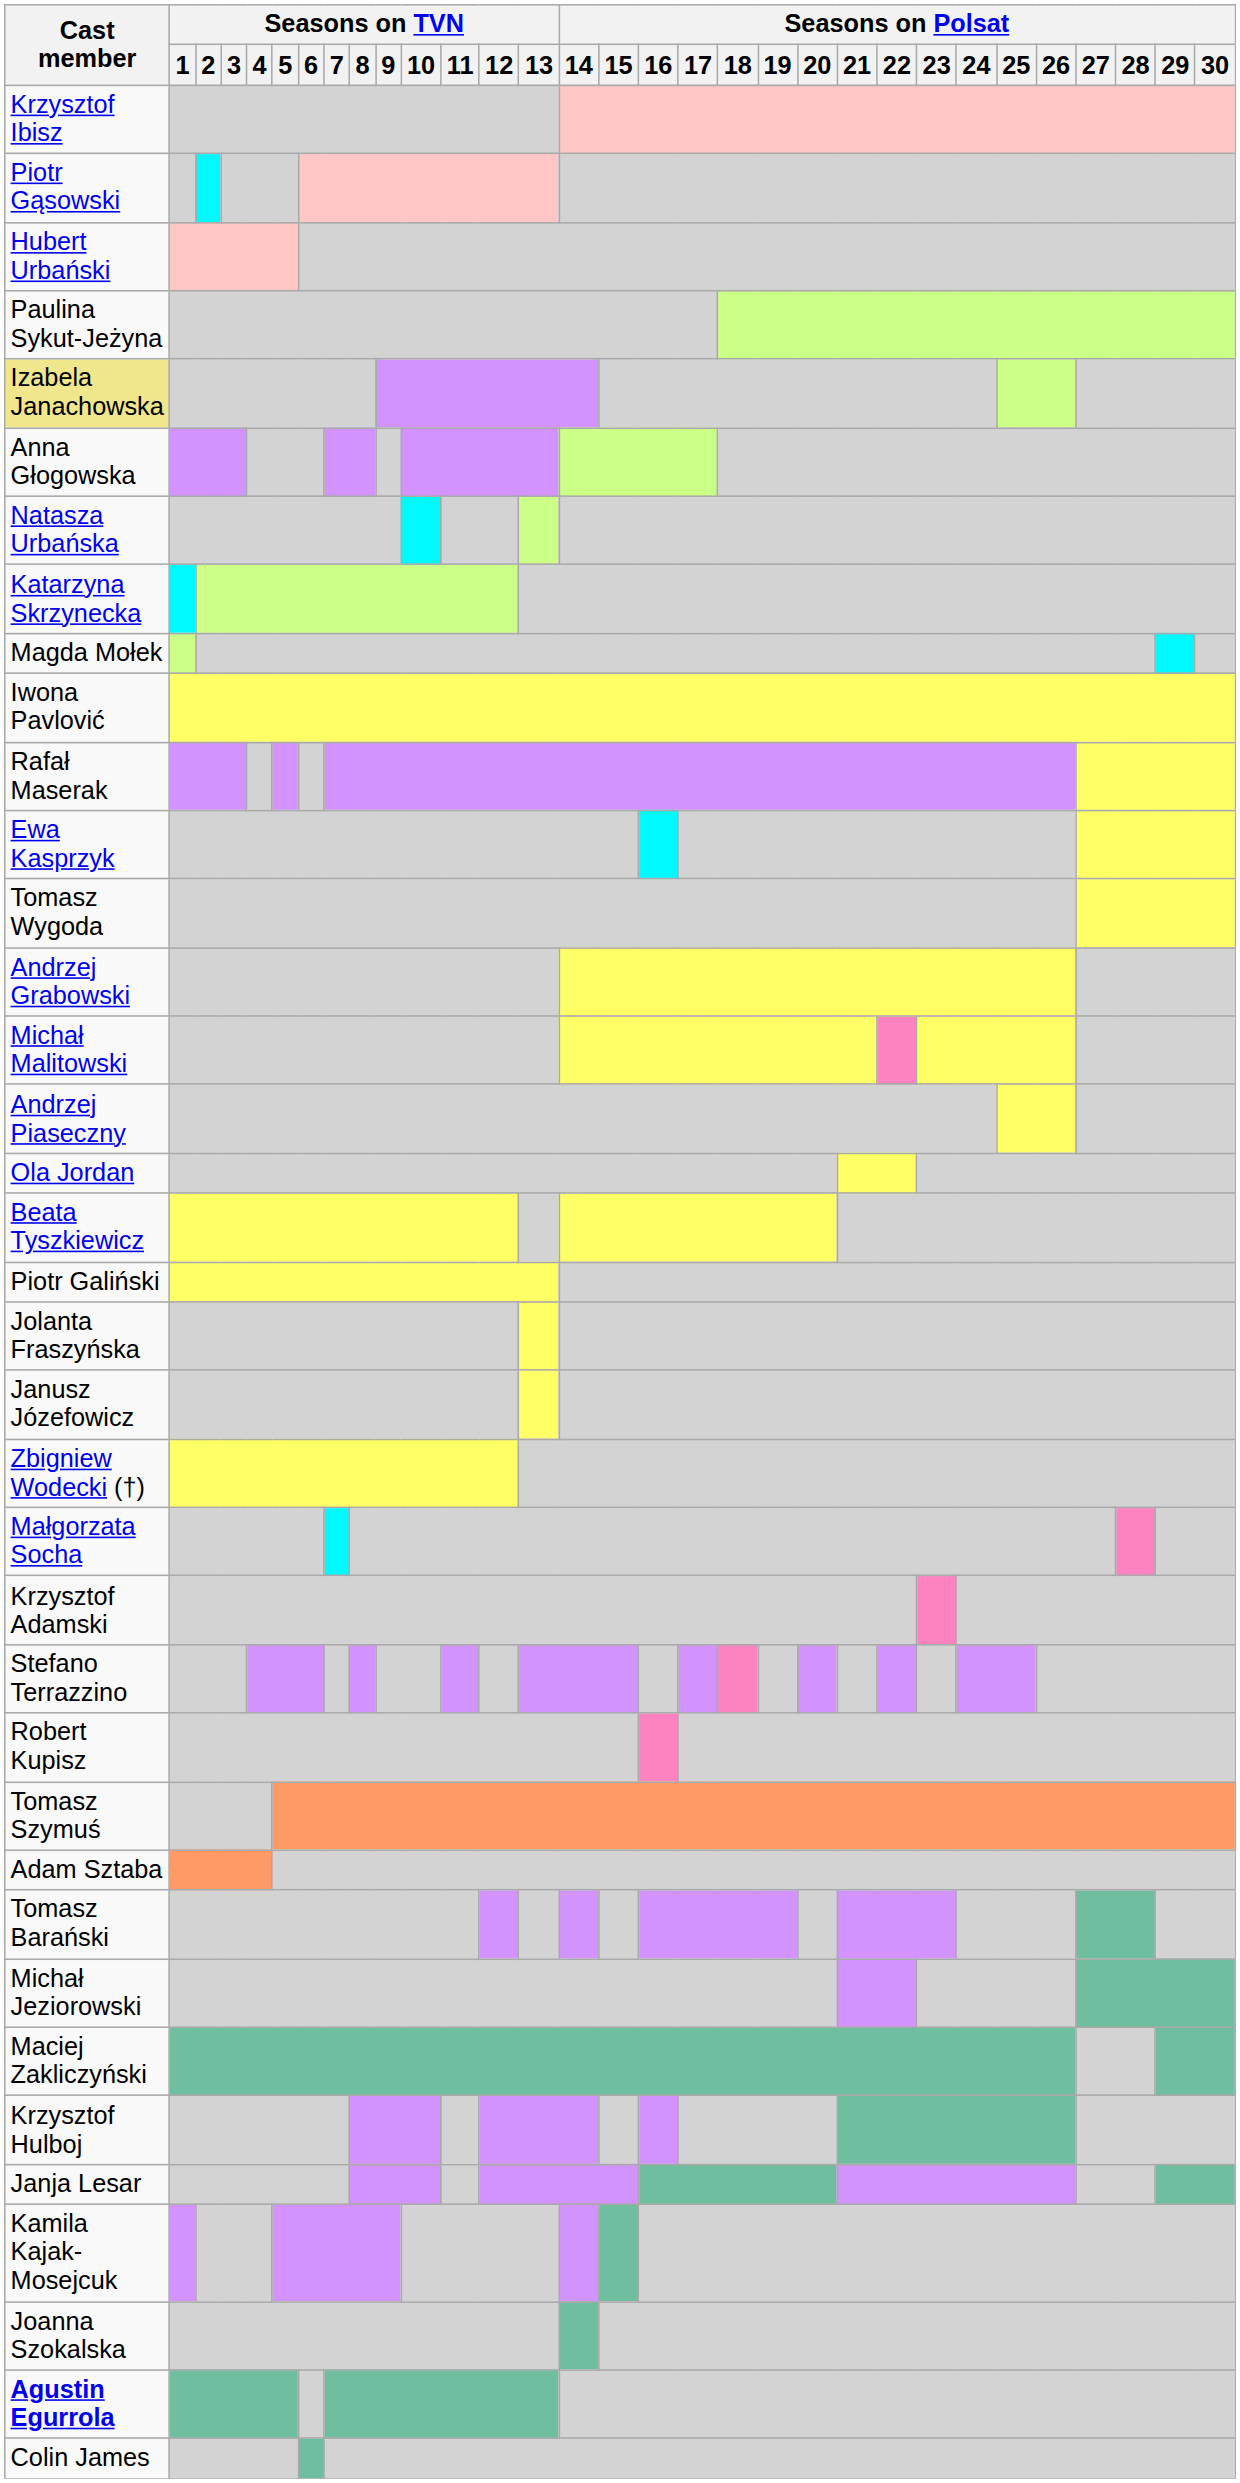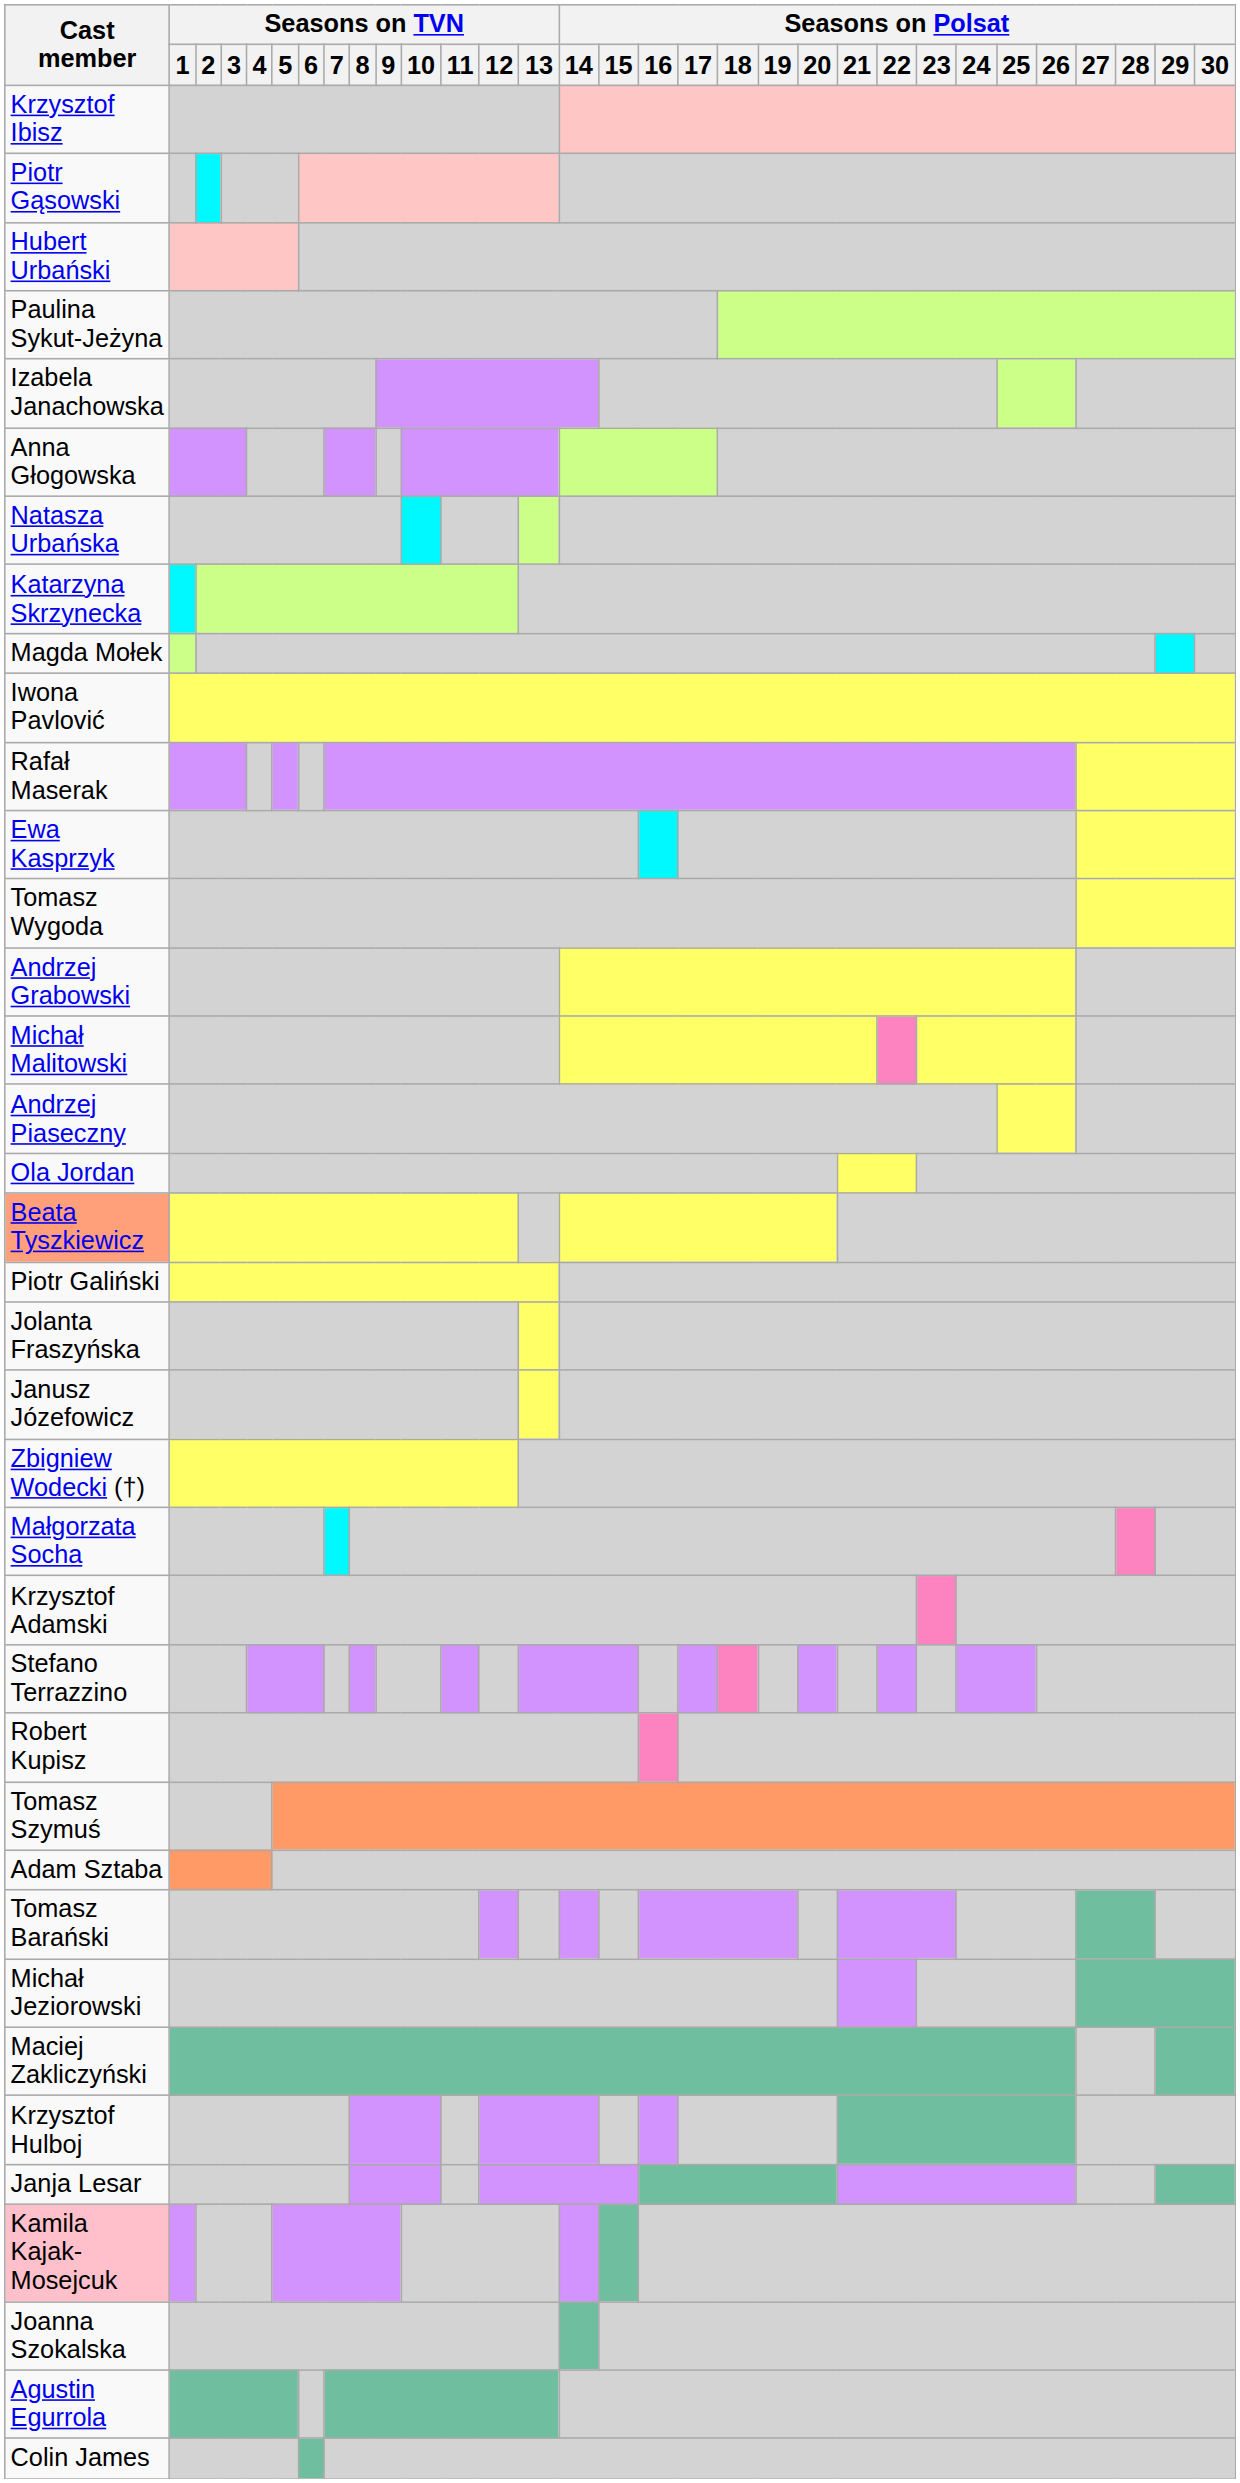(87, 393) khaki background -> (87, 393) no background
(77, 1227) no background -> (77, 1227) lightsalmon background
(64, 2252) no background -> (64, 2252) pink background
(63, 2403) bold -> (58, 2403) normal
